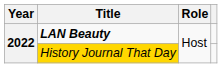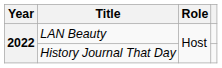(75, 33) bold -> (73, 33) normal
(108, 53) gold background -> (108, 53) no background
